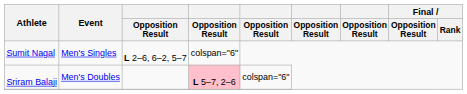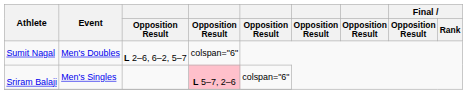(89, 53) Men's Singles -> (91, 53) Men's Doubles
(91, 77) Men's Doubles -> (89, 77) Men's Singles
